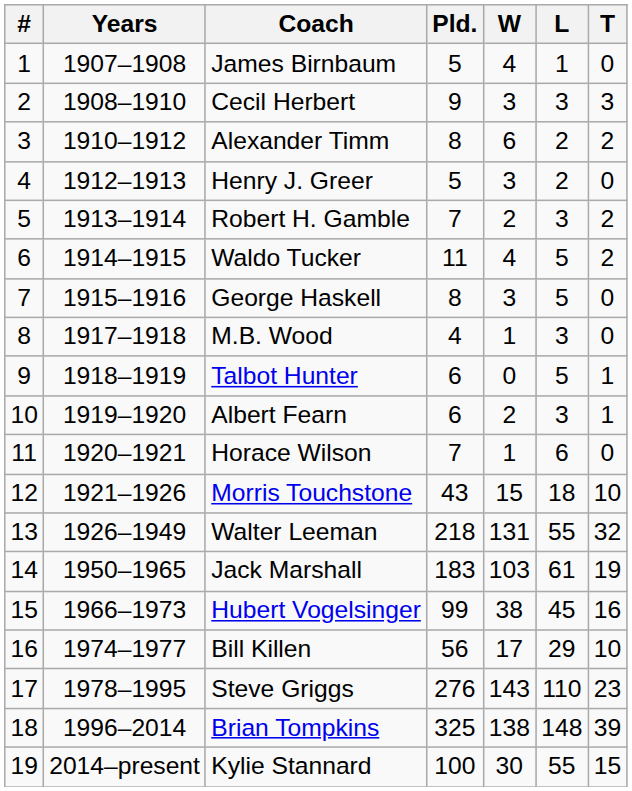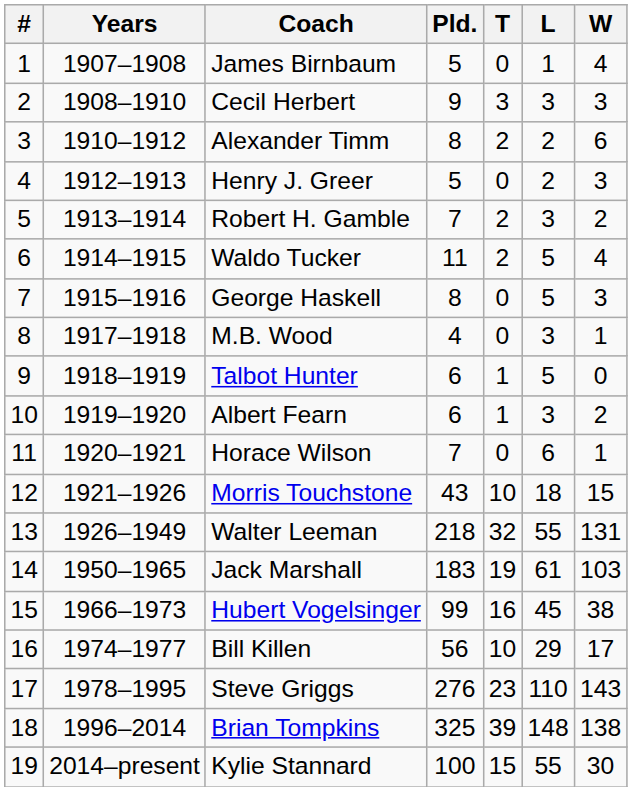columns swapped: (509, 24) <-> (607, 24)
